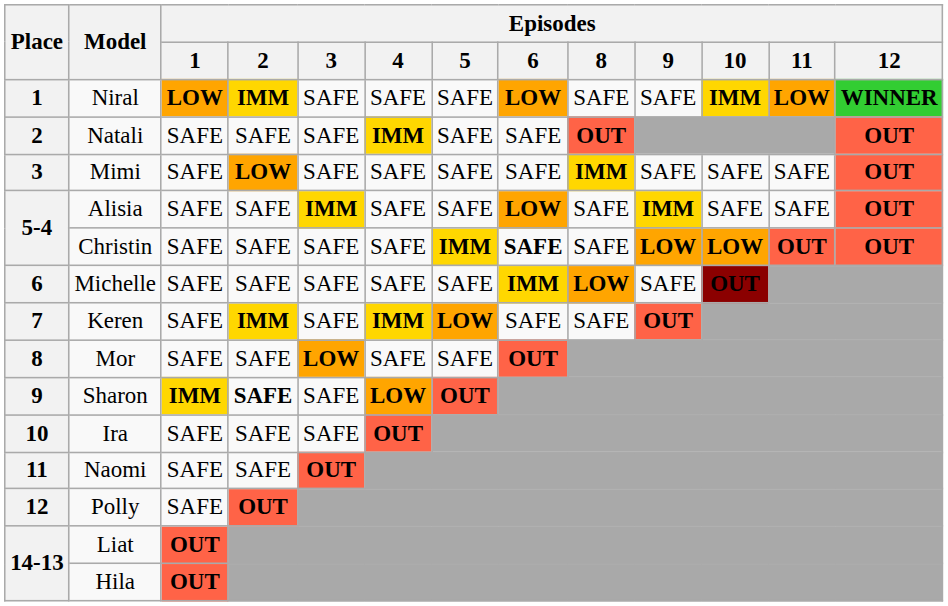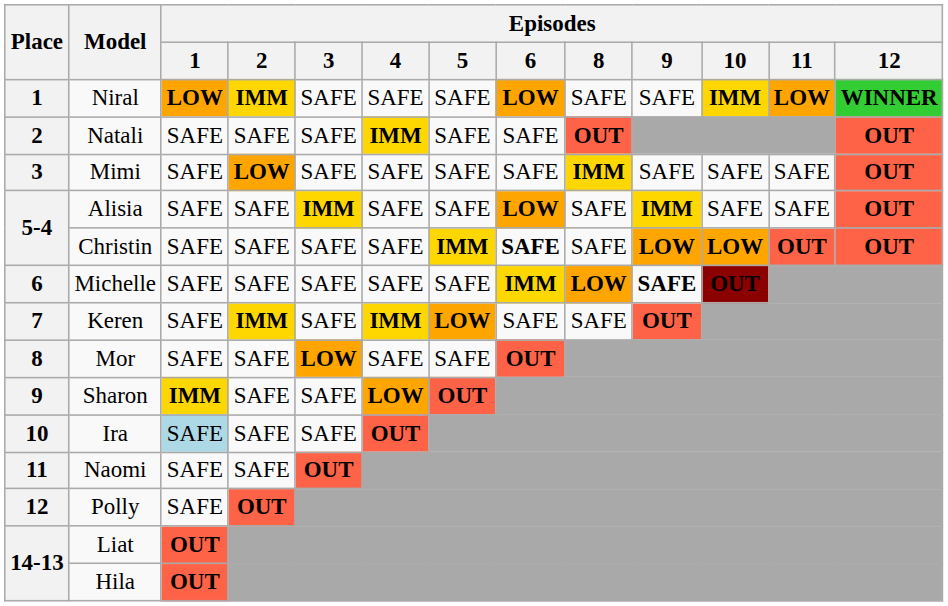(668, 283) normal -> (667, 283) bold
(263, 395) bold -> (262, 395) normal
(195, 432) no background -> (195, 432) lightblue background
